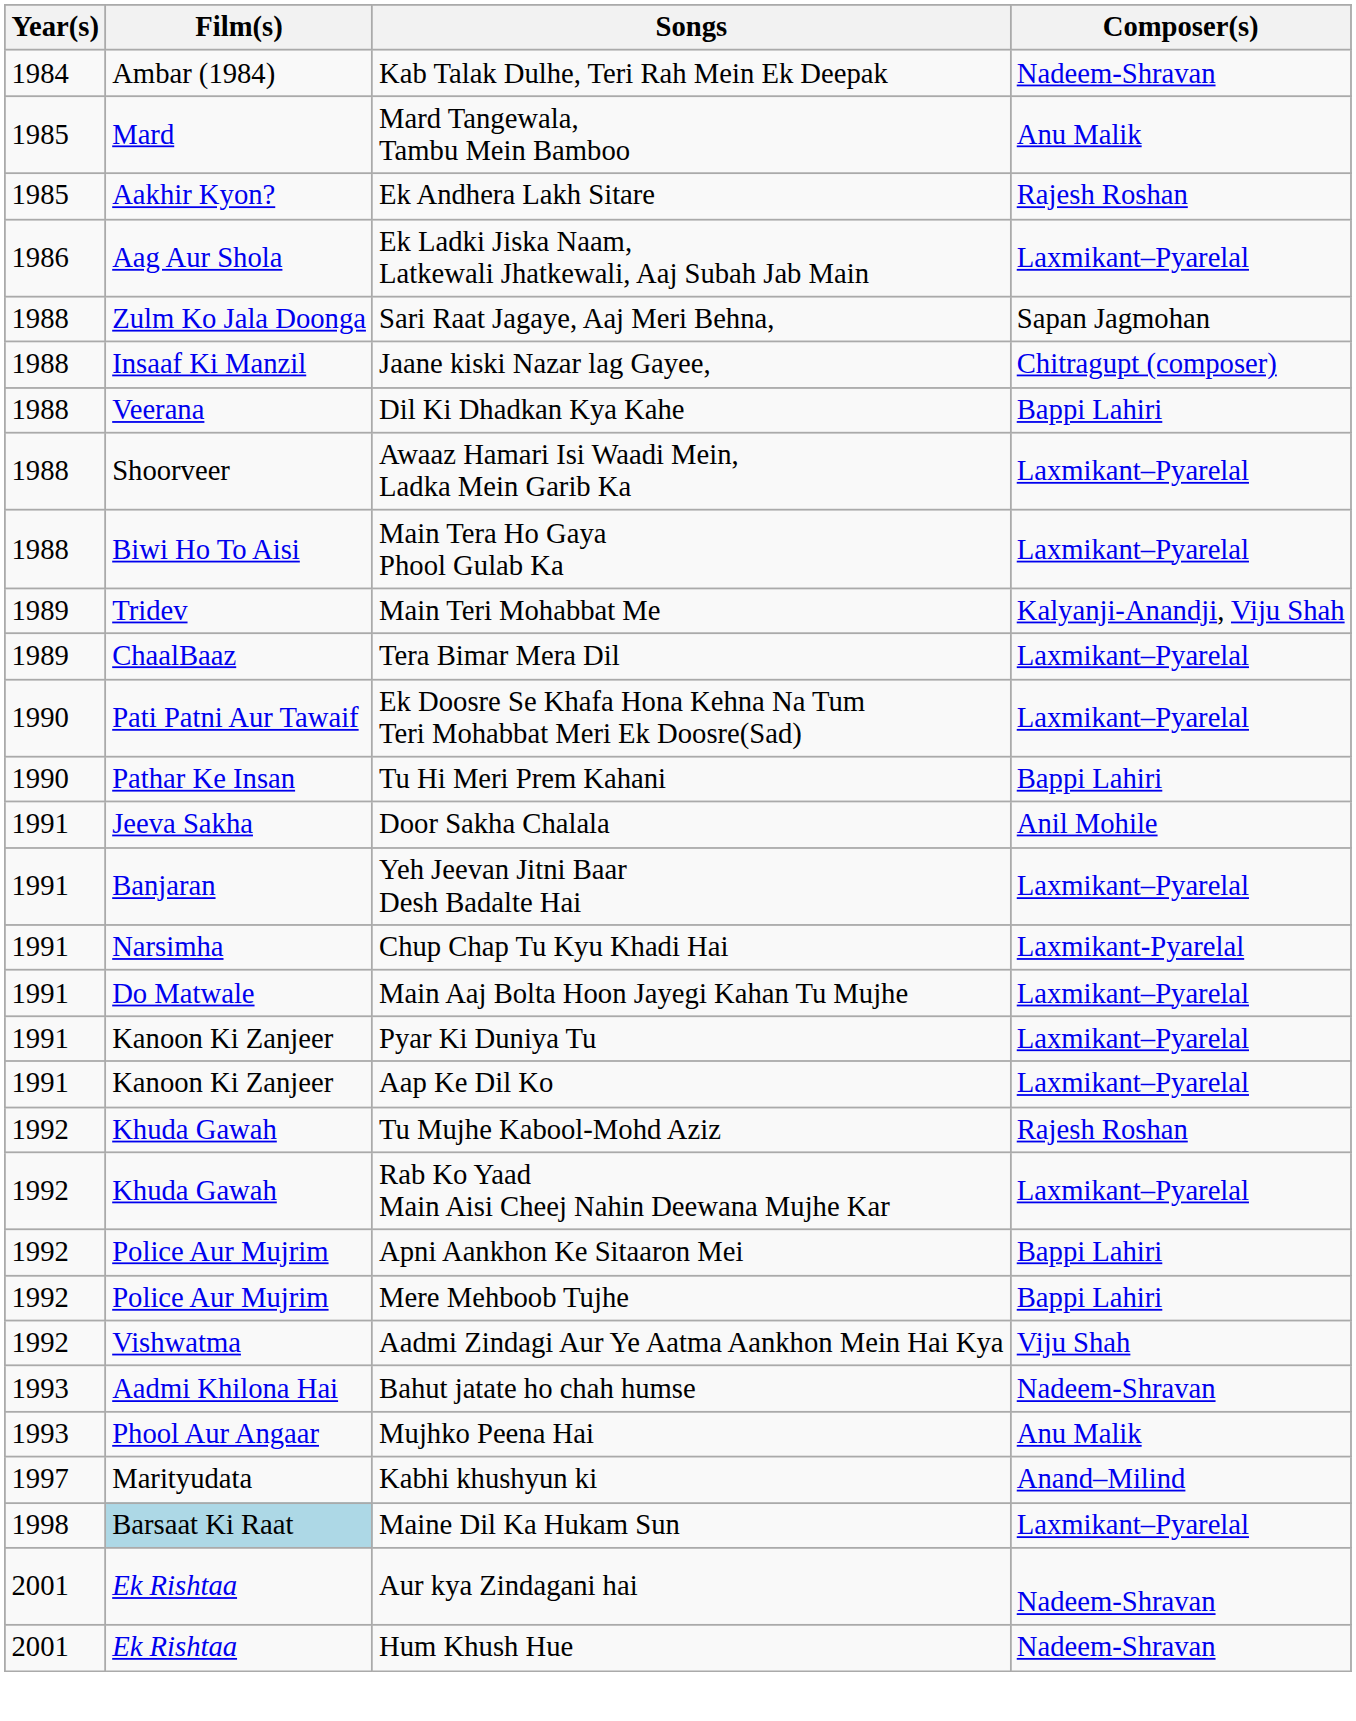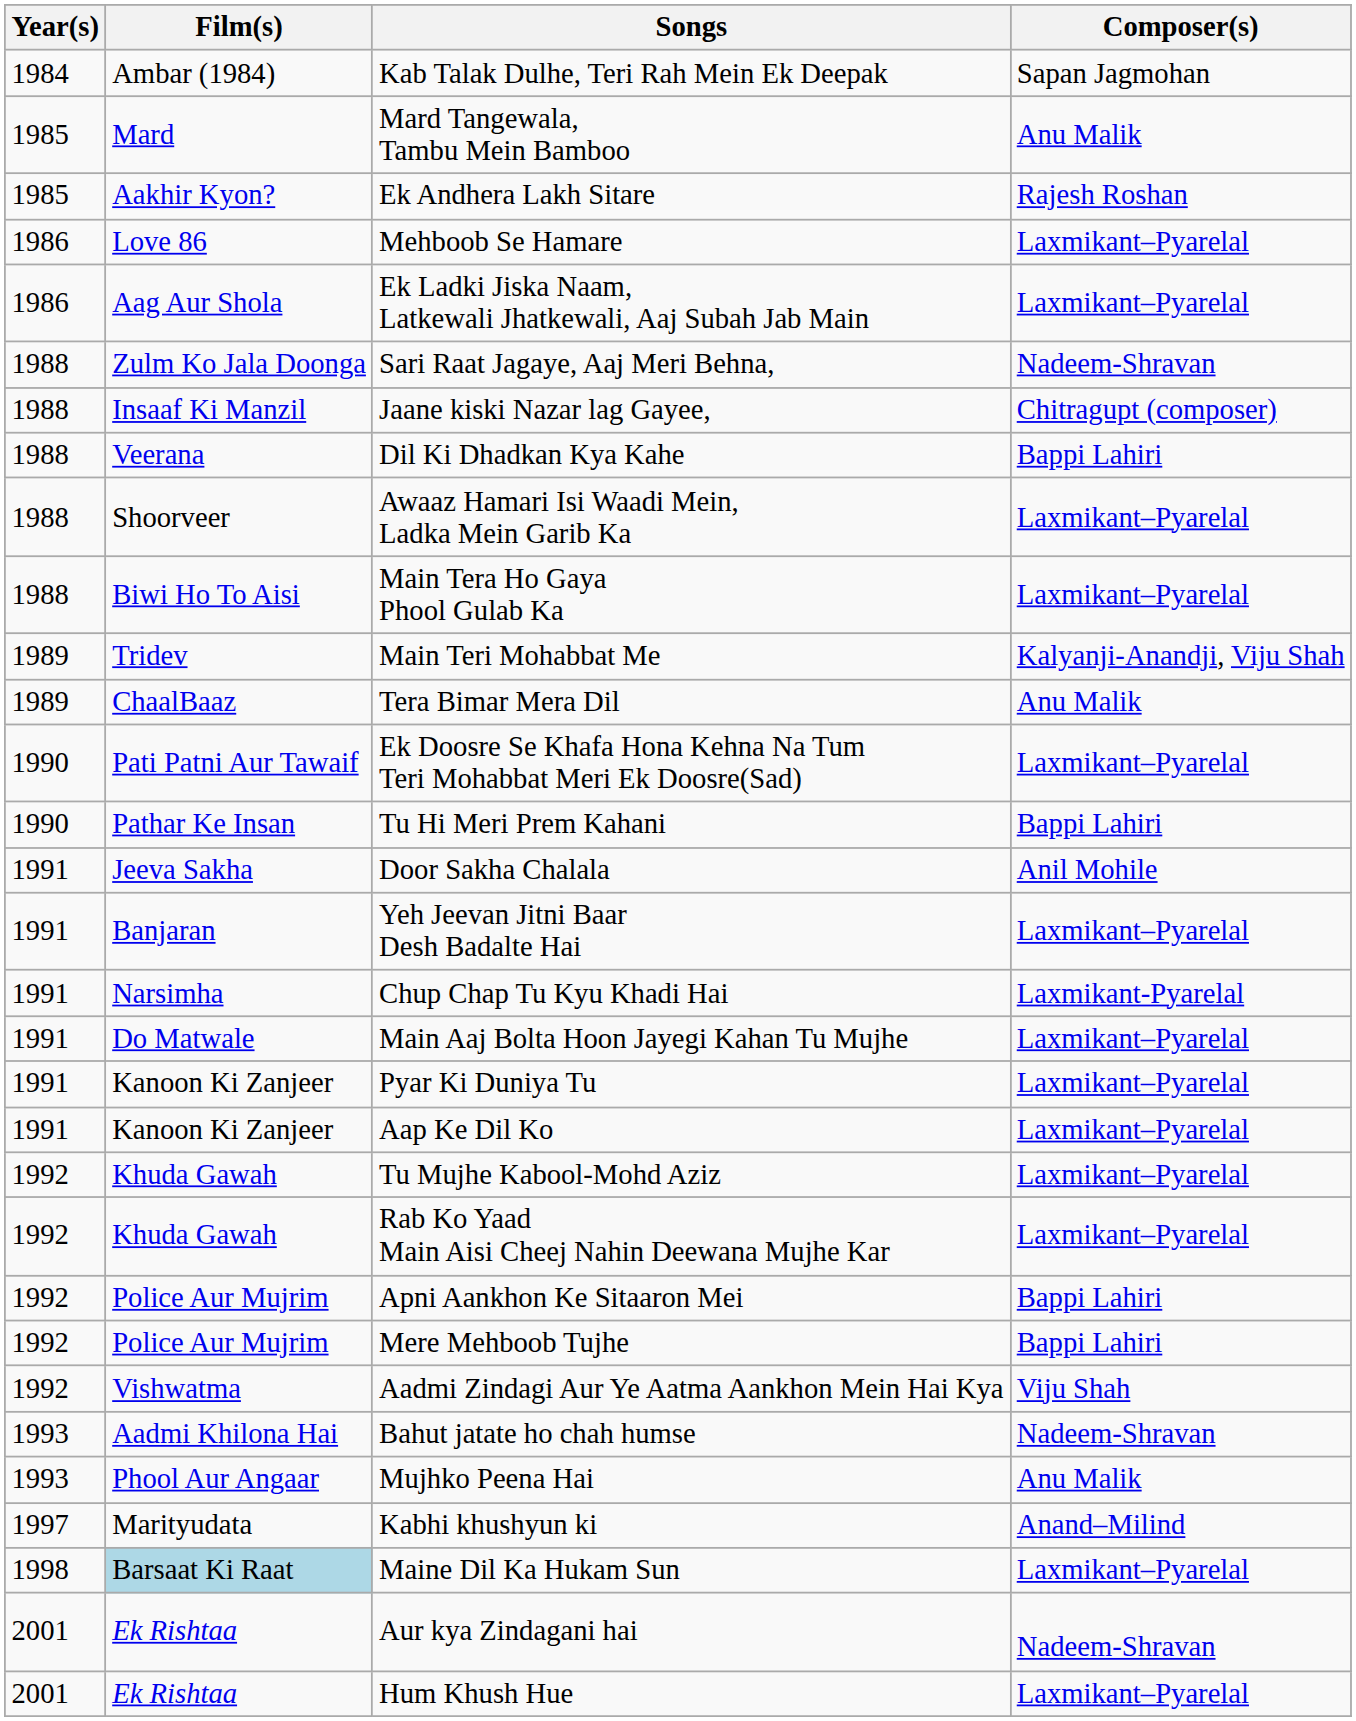(1116, 72) Nadeem-Shravan -> (1113, 72) Sapan Jagmohan
+ row: (501, 241)
(1113, 318) Sapan Jagmohan -> (1116, 364) Nadeem-Shravan
(1133, 655) Laxmikant–Pyarelal -> (1079, 701) Anu Malik
(1102, 1128) Rajesh Roshan -> (1133, 1174) Laxmikant–Pyarelal
(1116, 1647) Nadeem-Shravan -> (1133, 1693) Laxmikant–Pyarelal
